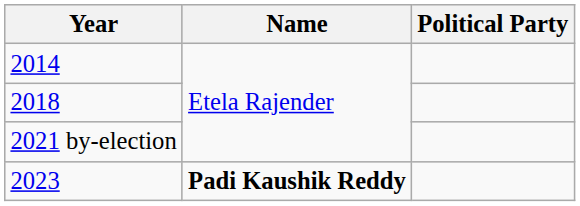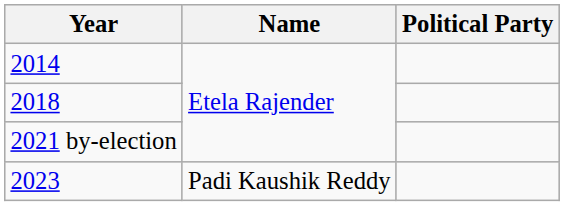(297, 180) bold -> (289, 180) normal
